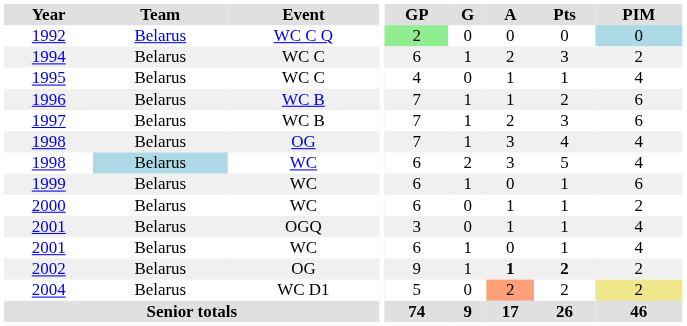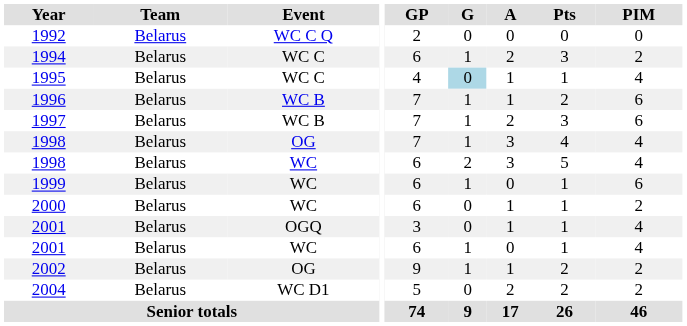(417, 35) lightgreen background -> (417, 35) no background
(639, 35) lightblue background -> (639, 35) no background
(468, 78) no background -> (468, 78) lightblue background
(160, 162) lightblue background -> (160, 162) no background
(510, 268) bold -> (510, 268) normal
(565, 268) bold -> (565, 268) normal
(510, 290) lightsalmon background -> (510, 290) no background
(639, 290) khaki background -> (639, 290) no background
